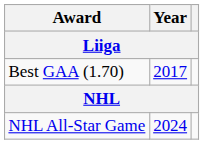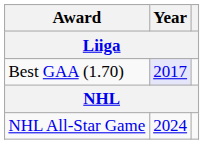(170, 71) no background -> (170, 71) lavender background
